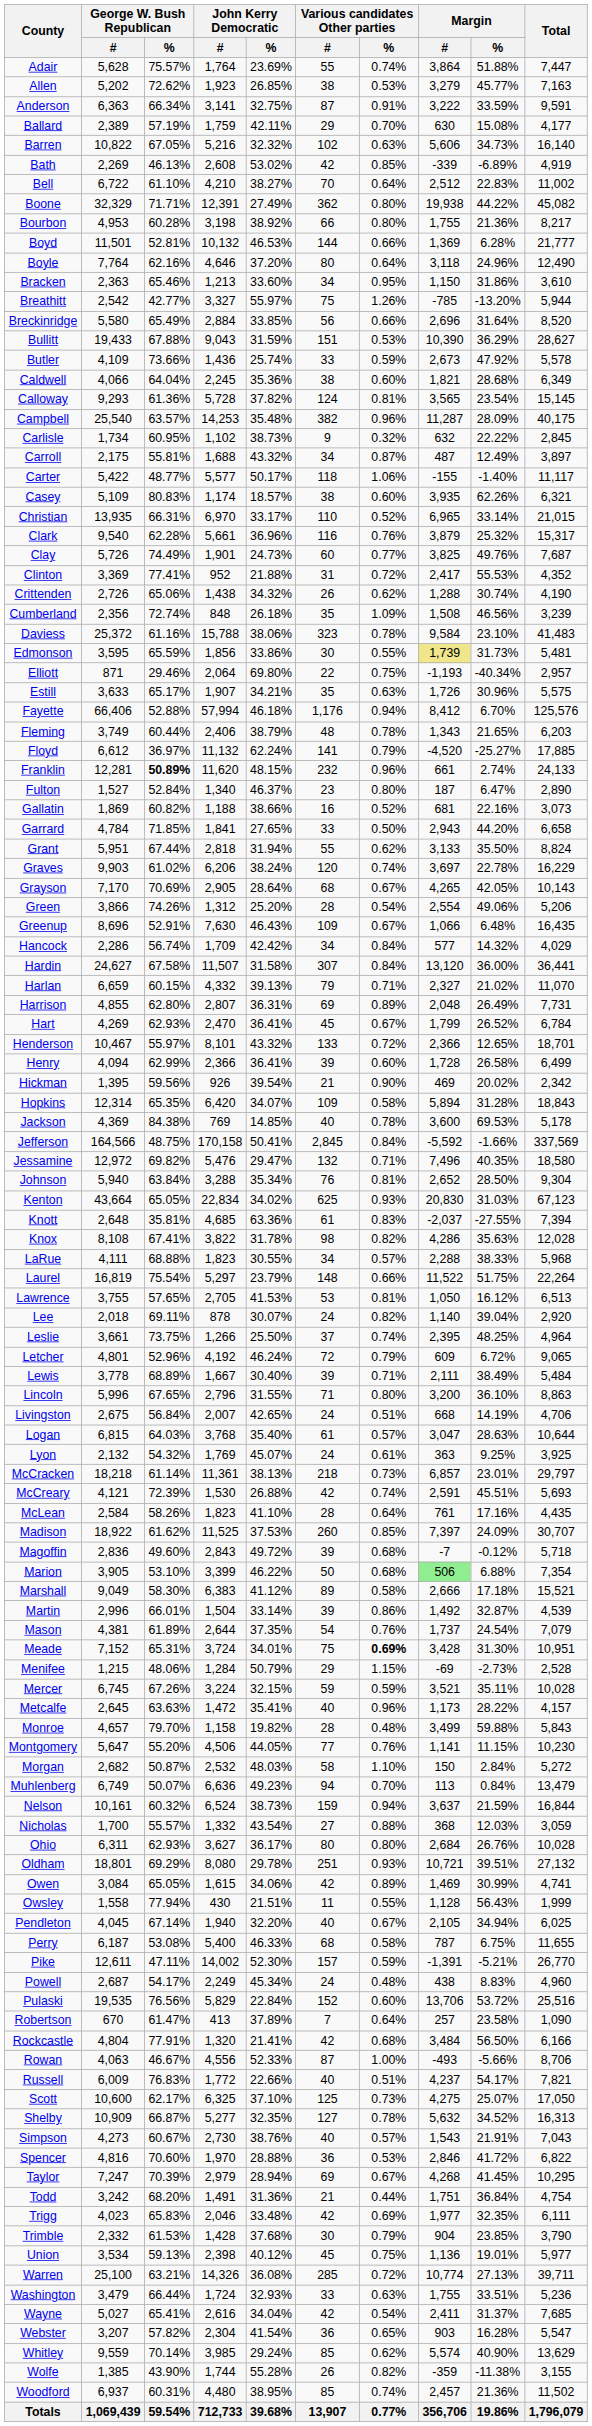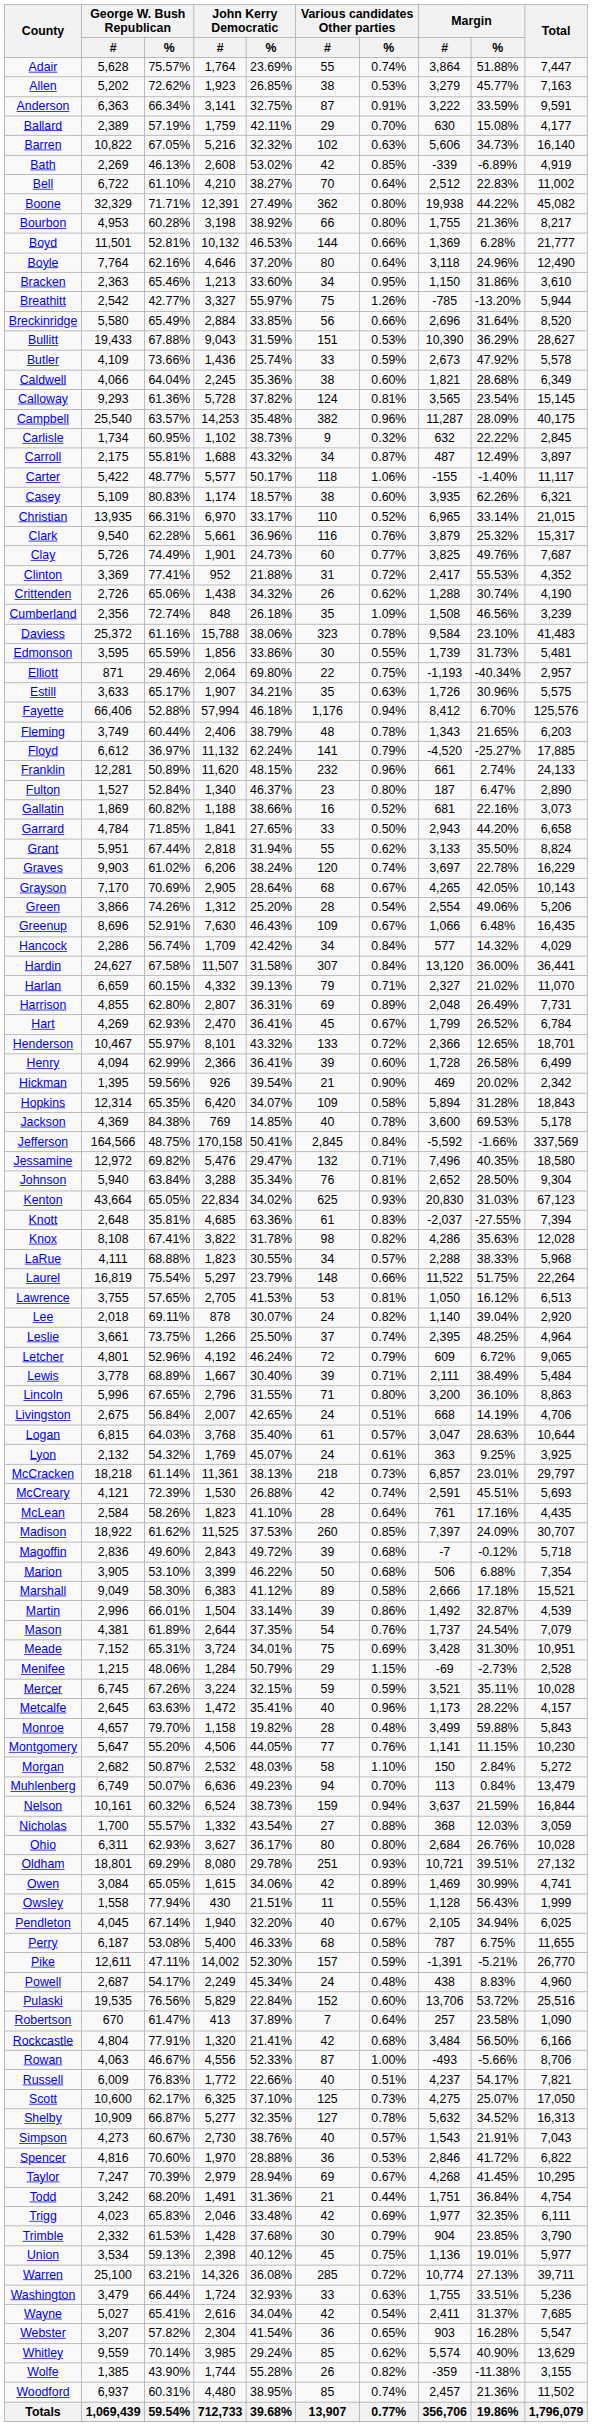(445, 653) khaki background -> (445, 653) no background
(169, 770) bold -> (169, 770) normal
(445, 1571) lightgreen background -> (445, 1571) no background
(389, 1649) bold -> (389, 1649) normal
